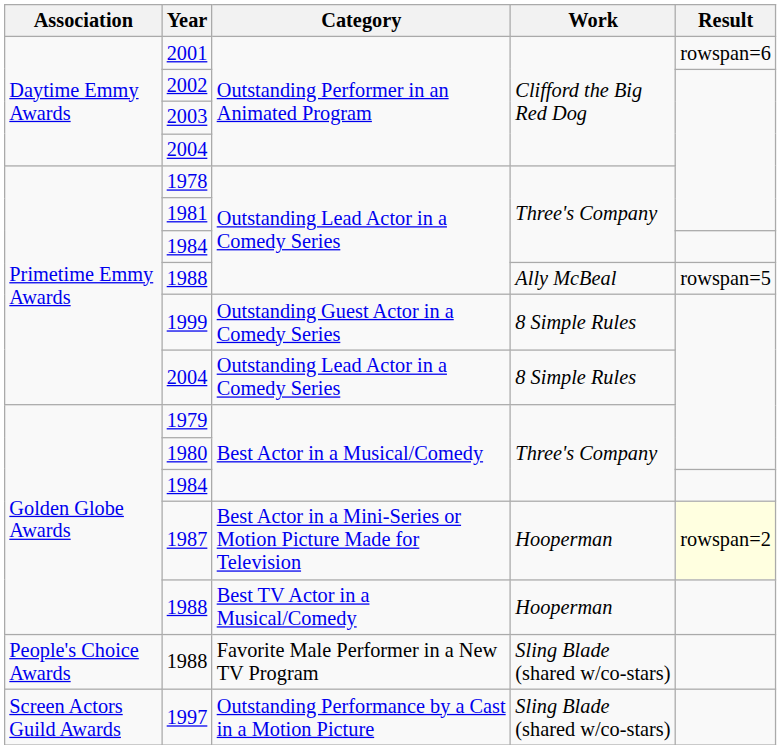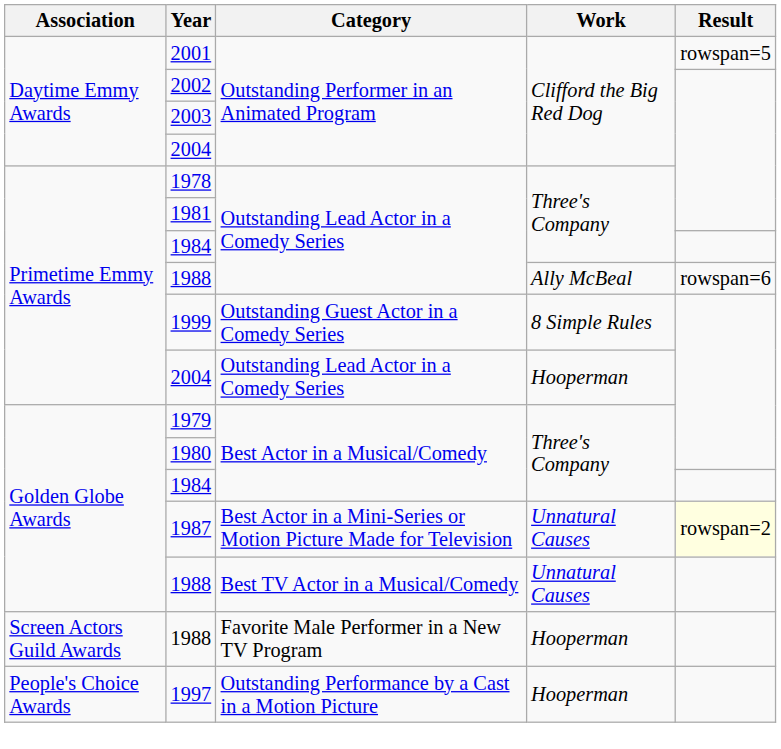(726, 52) rowspan=6 -> (726, 52) rowspan=5
(726, 278) rowspan=5 -> (726, 278) rowspan=6
(576, 377) 8 Simple Rules -> (580, 377) Hooperman
(564, 540) Hooperman -> (573, 528) Unnatural Causes
(564, 606) Hooperman -> (573, 584) Unnatural Causes
(74, 661) People's Choice Awards -> (66, 639) Screen Actors Guild Awards
(593, 661) Sling Blade (shared w/co-stars) -> (580, 639) Hooperman
(66, 717) Screen Actors Guild Awards -> (74, 694) People's Choice Awards
(593, 717) Sling Blade (shared w/co-stars) -> (580, 694) Hooperman
